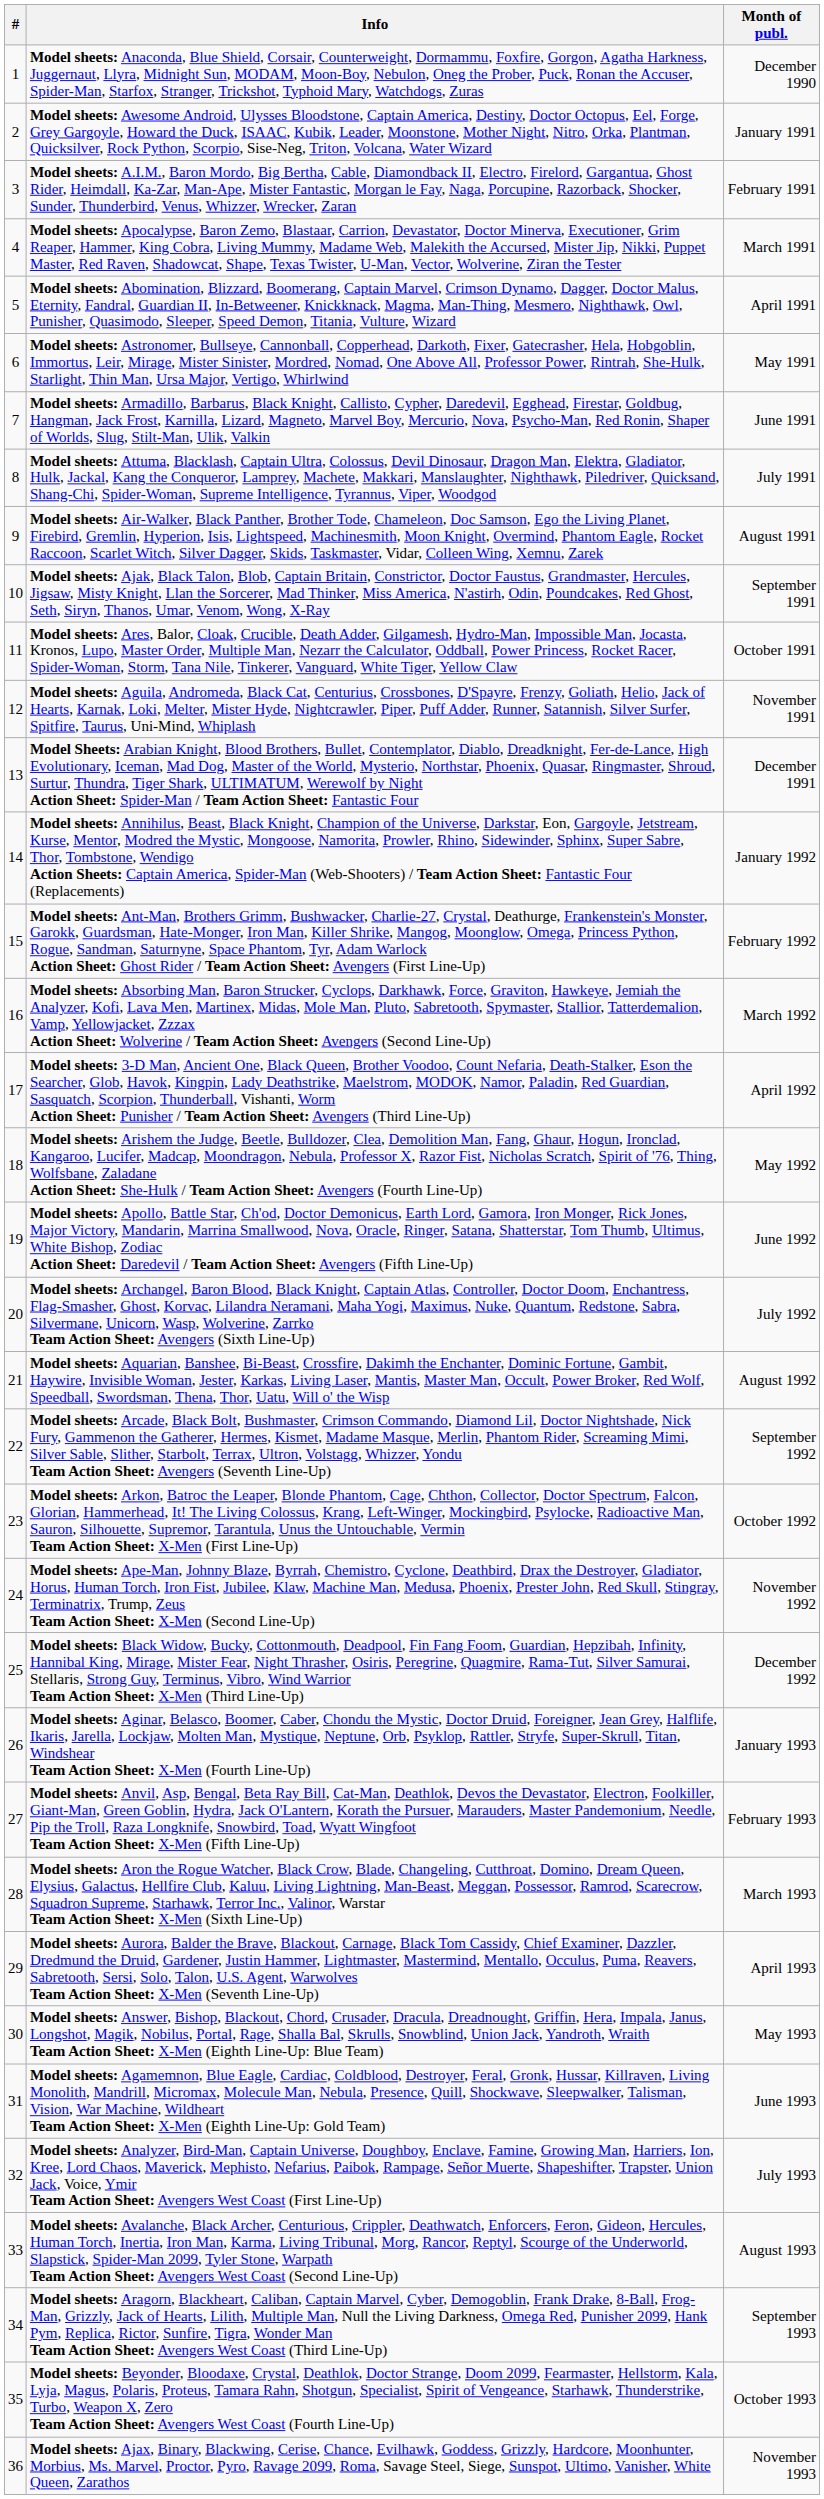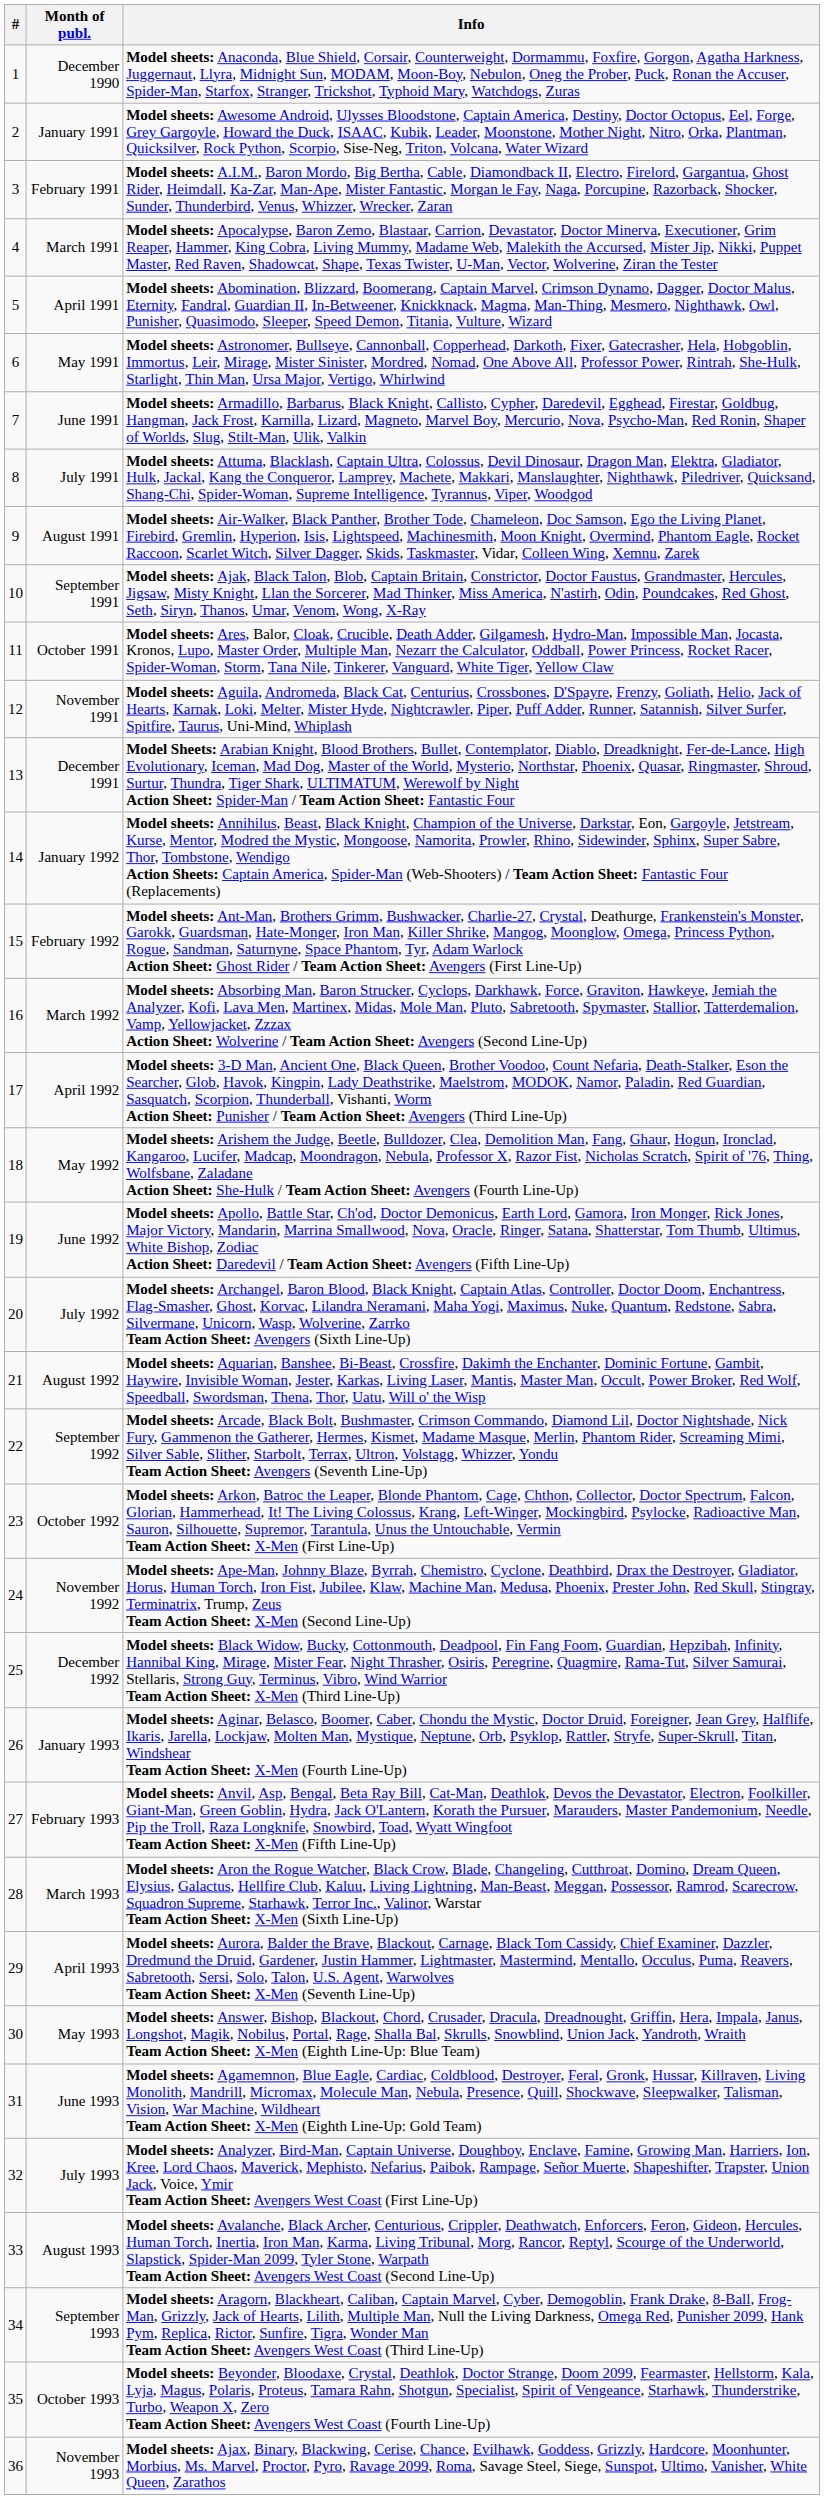columns swapped: (375, 24) <-> (771, 24)
